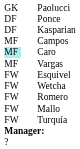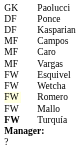(11, 52) paleturquoise background -> (11, 52) no background
(11, 97) no background -> (11, 97) lightyellow background
(11, 119) normal -> (12, 119) bold
